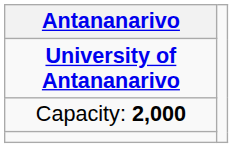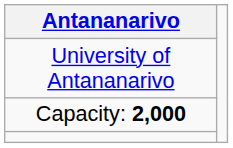(111, 68) bold -> (111, 68) normal
